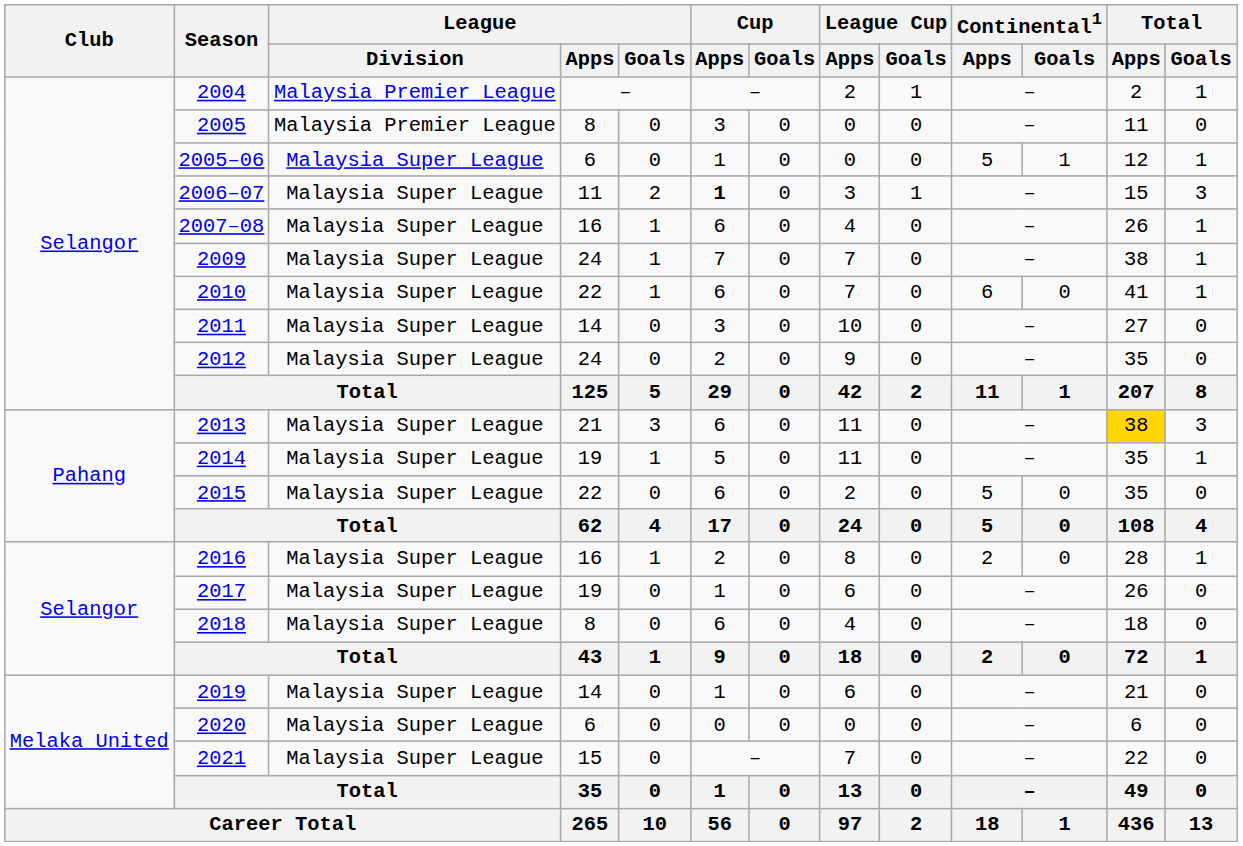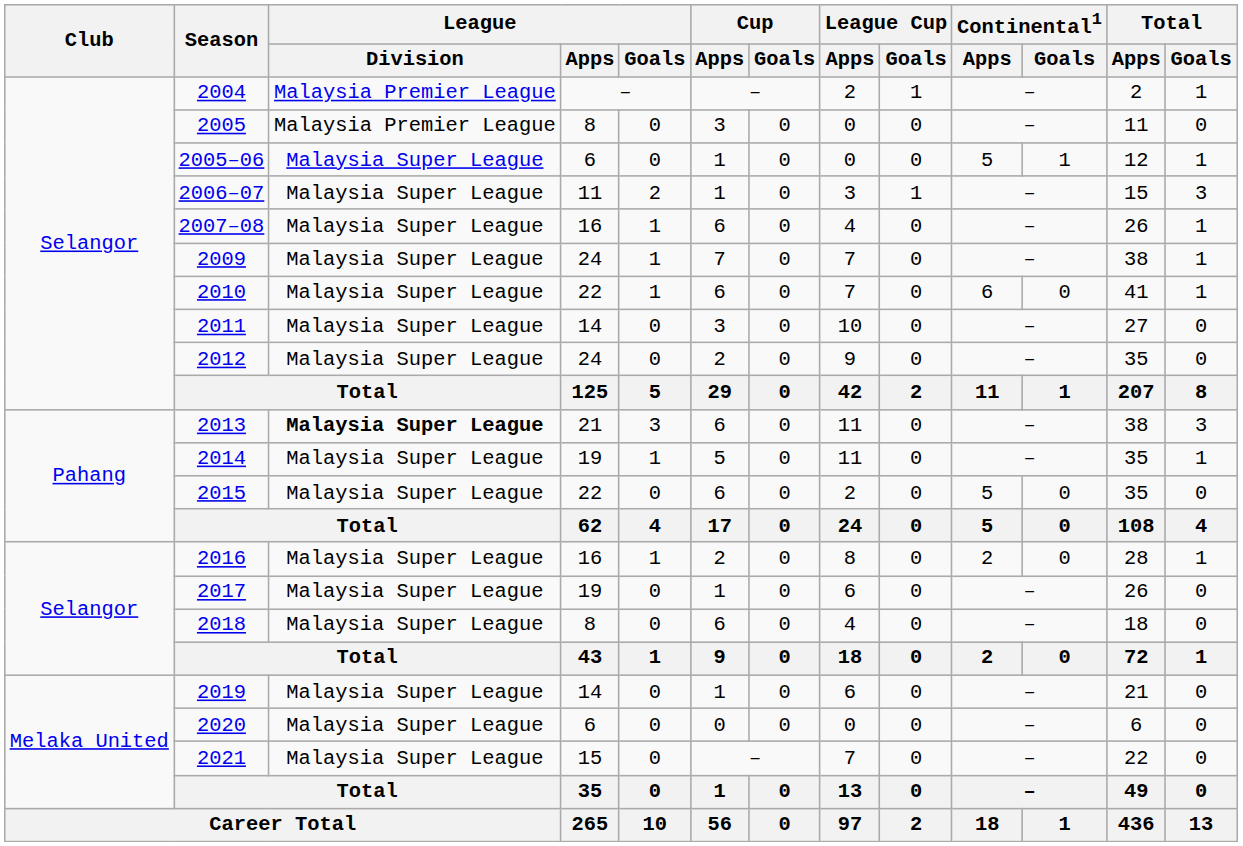(720, 193) bold -> (720, 193) normal
(415, 426) normal -> (415, 426) bold
(1136, 426) gold background -> (1136, 426) no background
